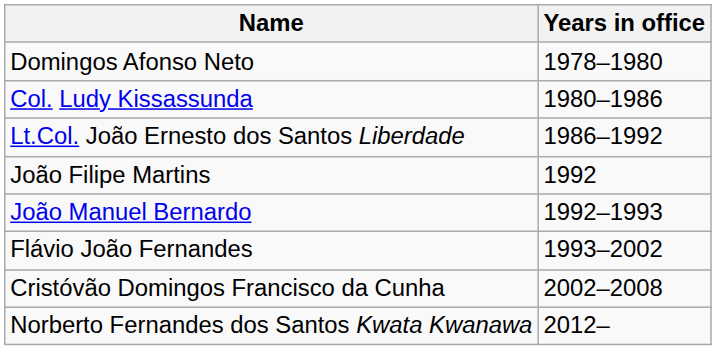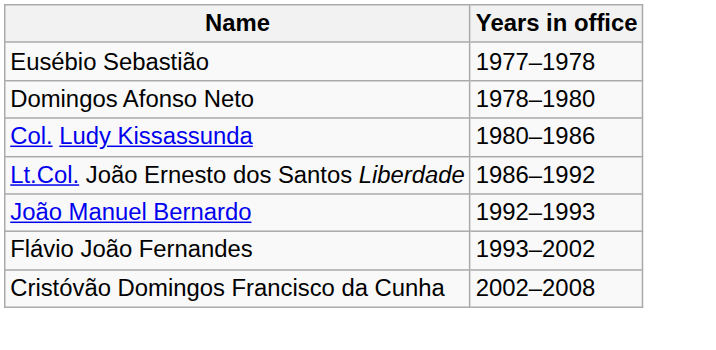+ row: (110, 61)
- row: (110, 174)
- row: (271, 325)
